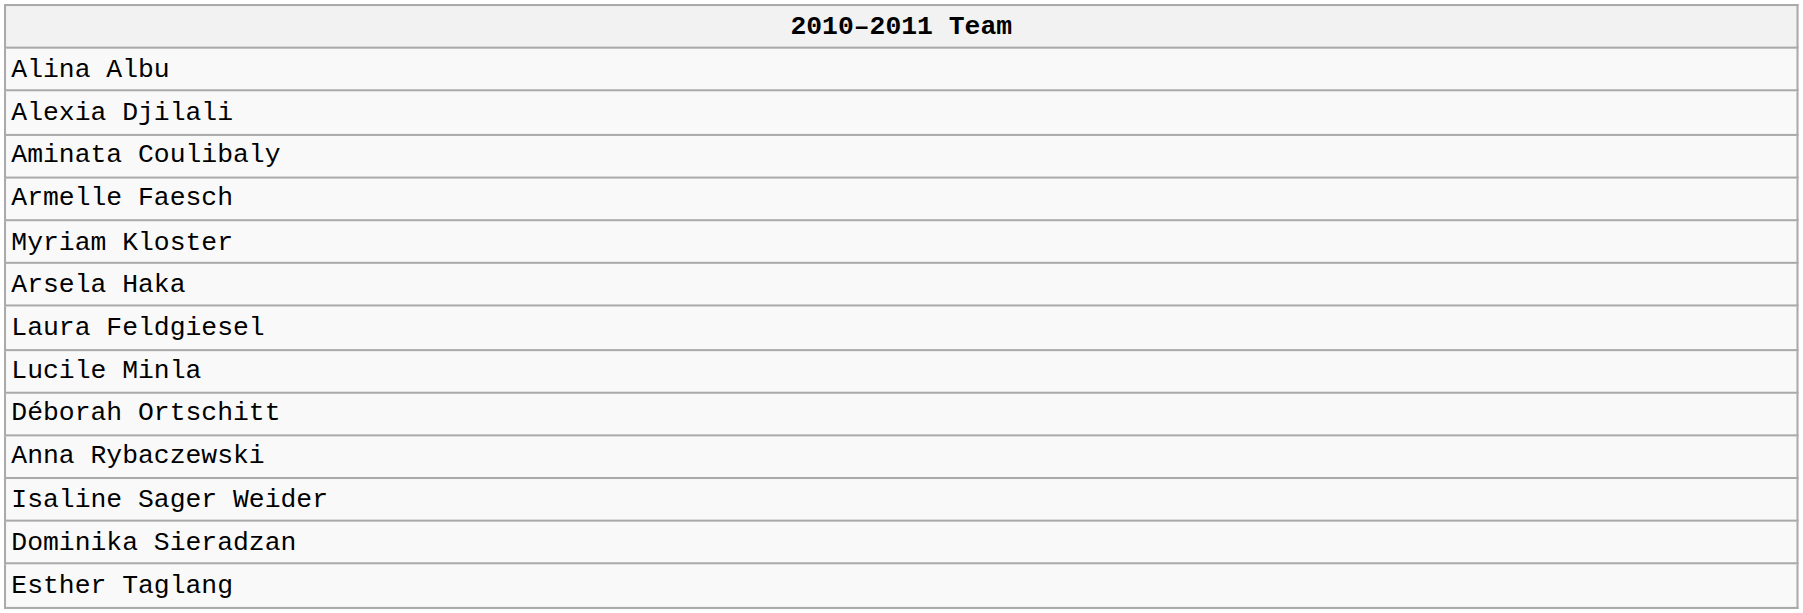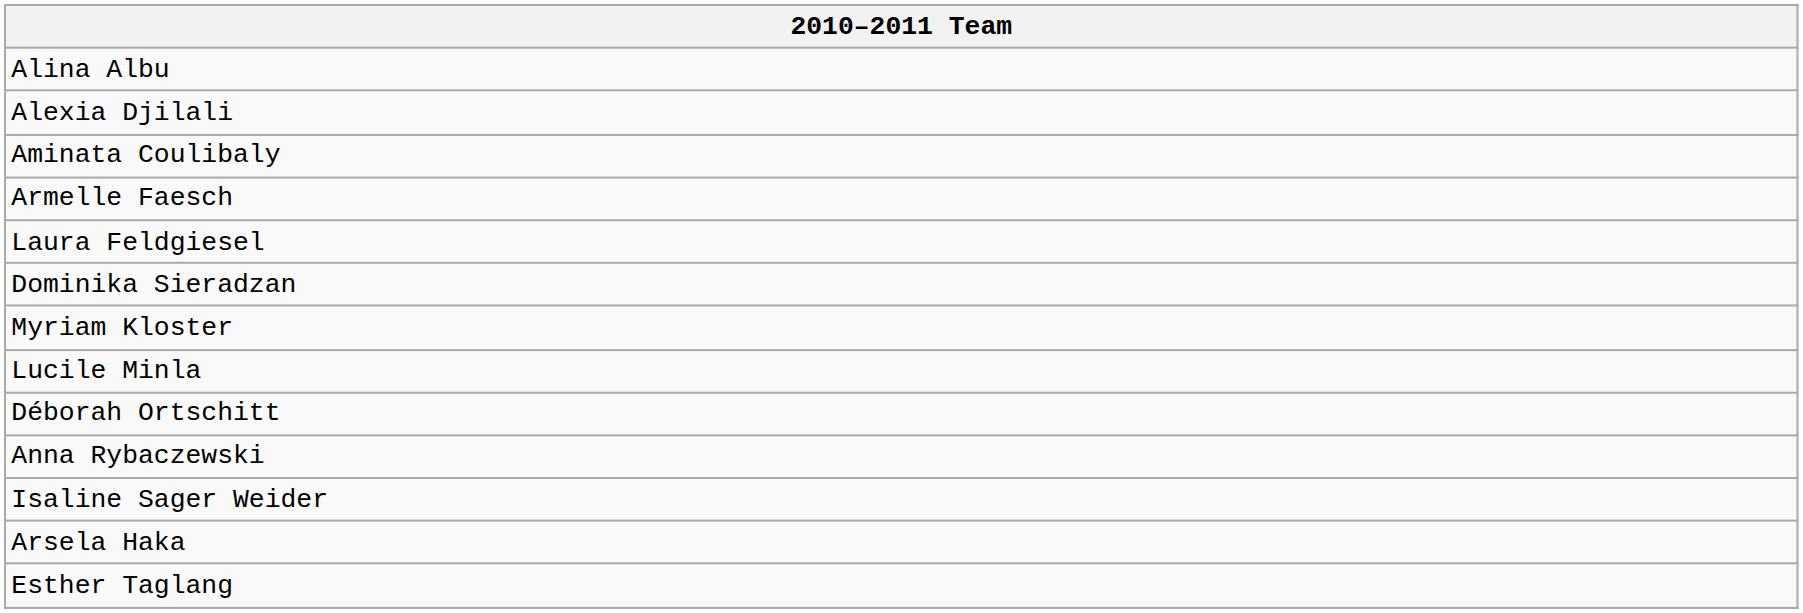(122, 242) Myriam Kloster -> (138, 242) Laura Feldgiesel
(98, 285) Arsela Haka -> (154, 285) Dominika Sieradzan
(138, 328) Laura Feldgiesel -> (122, 328) Myriam Kloster
(154, 543) Dominika Sieradzan -> (98, 543) Arsela Haka
